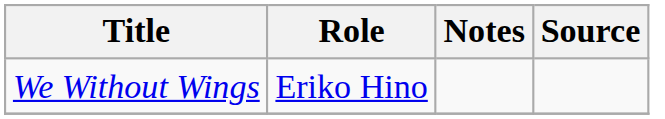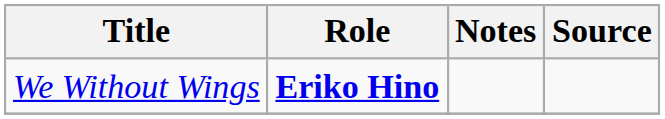(352, 85) normal -> (357, 85) bold
